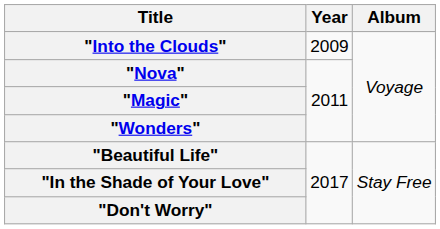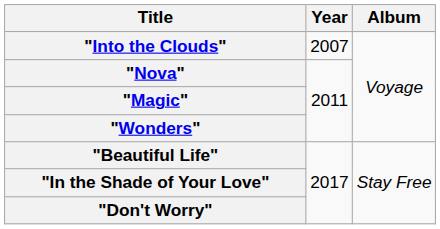(329, 45) 2009 -> (329, 45) 2007
